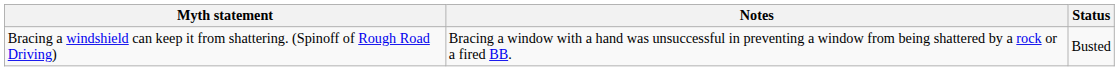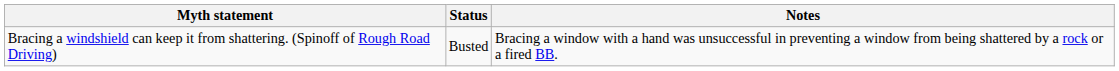columns swapped: (1091, 15) <-> (757, 15)
